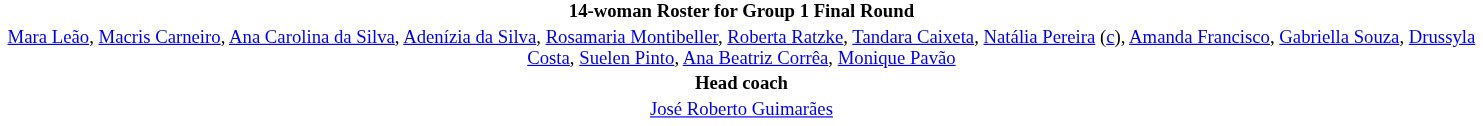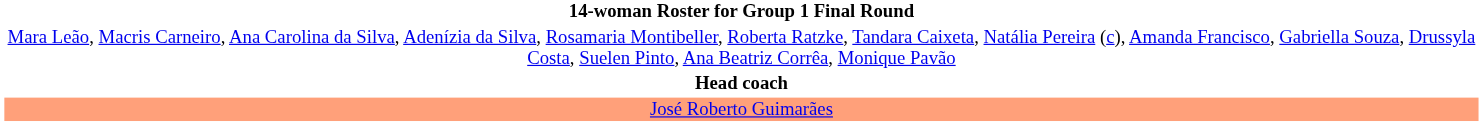(741, 109) no background -> (741, 109) lightsalmon background
